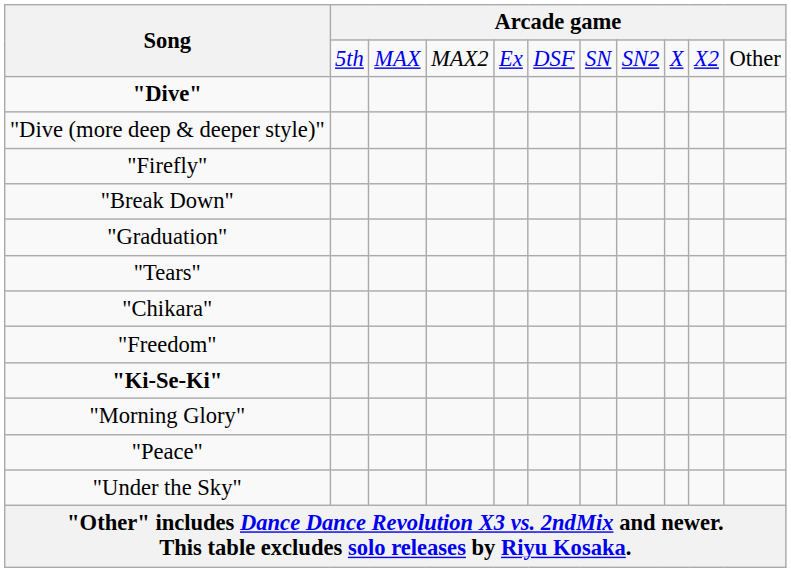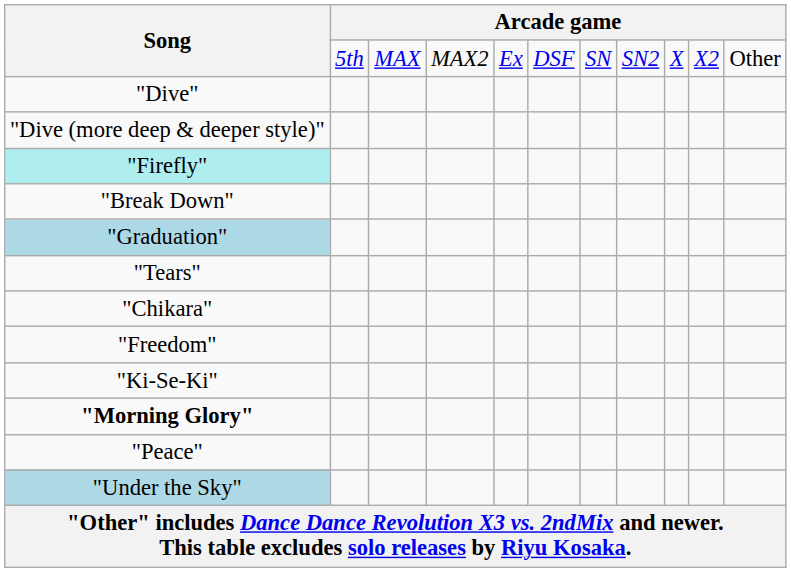(167, 93) bold -> (167, 93) normal
(167, 165) no background -> (167, 165) paleturquoise background
(167, 237) no background -> (167, 237) lightblue background
(167, 380) bold -> (167, 380) normal
(167, 415) normal -> (167, 415) bold
(167, 487) no background -> (167, 487) lightblue background
